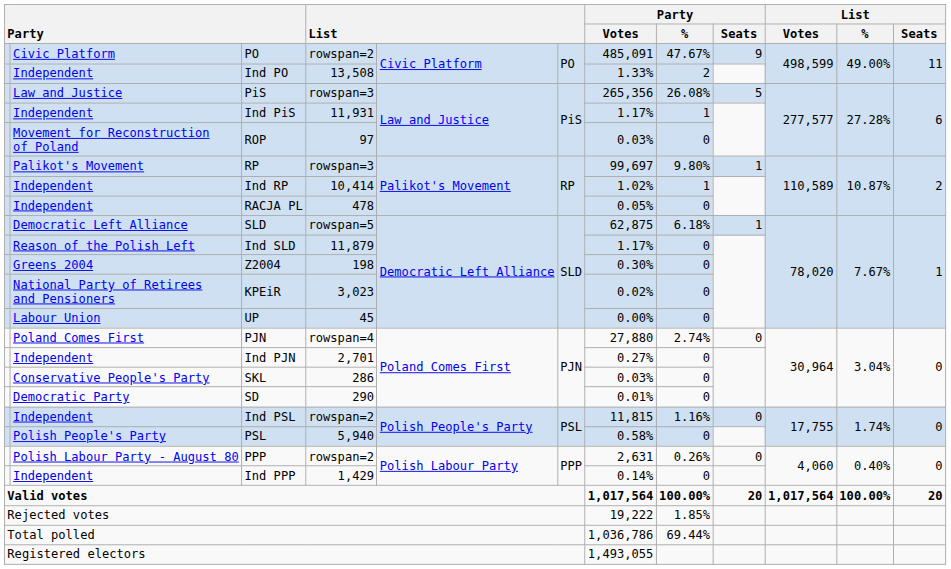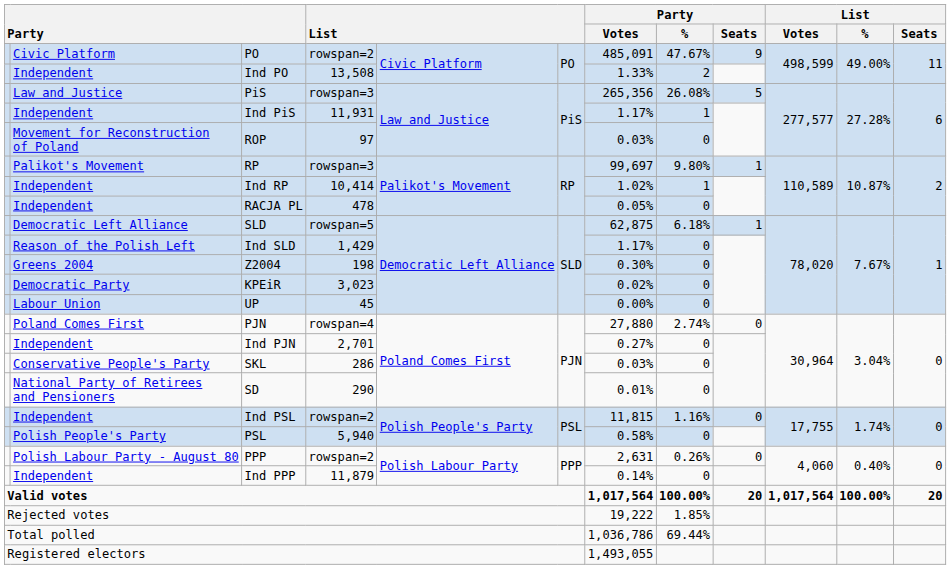(352, 245) 11,879 -> (356, 245) 1,429
(108, 291) National Party of Retirees and Pensioners -> (71, 284) Democratic Party
(71, 397) Democratic Party -> (108, 390) National Party of Retirees and Pensioners
(356, 476) 1,429 -> (352, 476) 11,879
